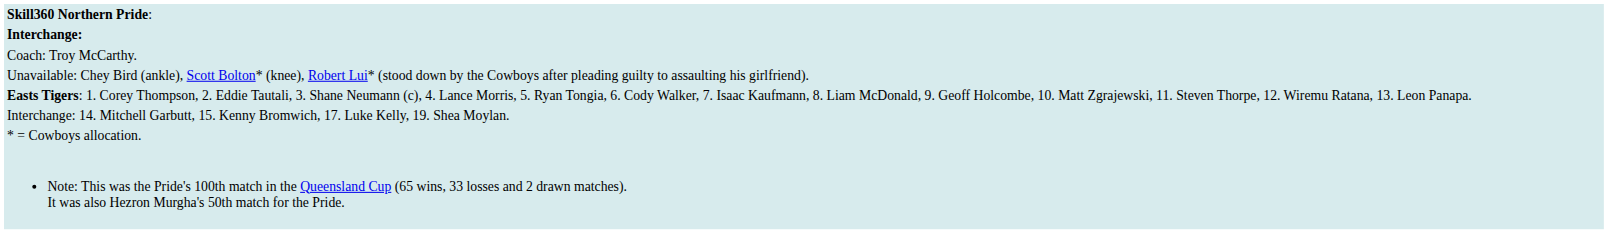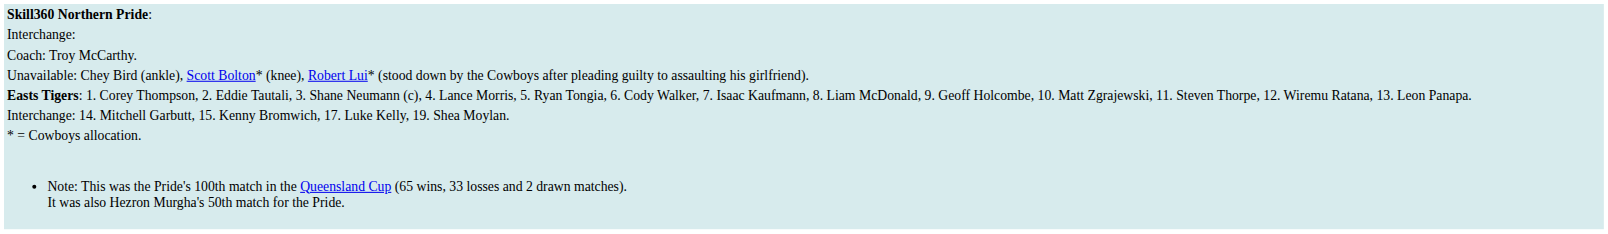(45, 35) bold -> (41, 35) normal
